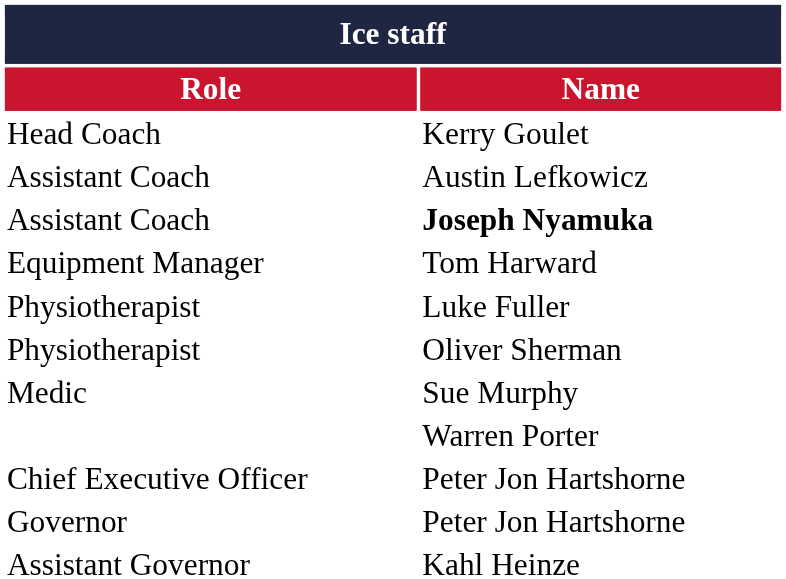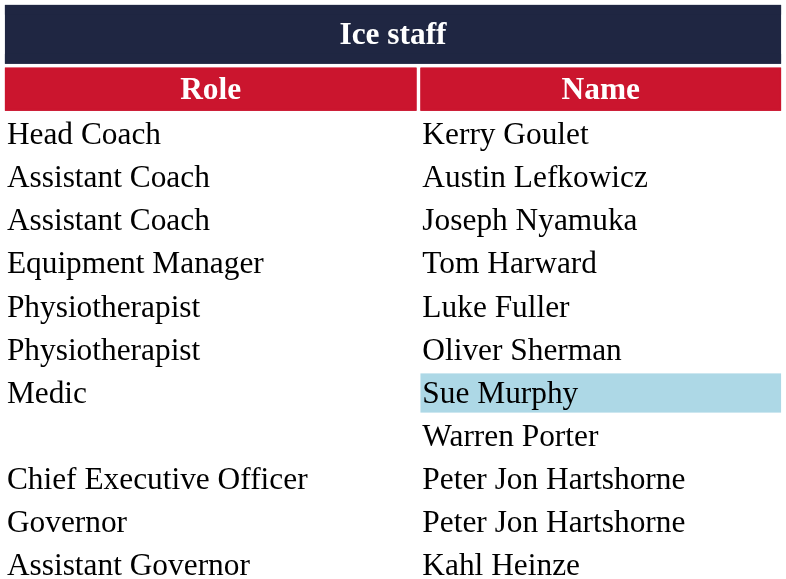(538, 220) bold -> (530, 220) normal
(500, 392) no background -> (500, 392) lightblue background
